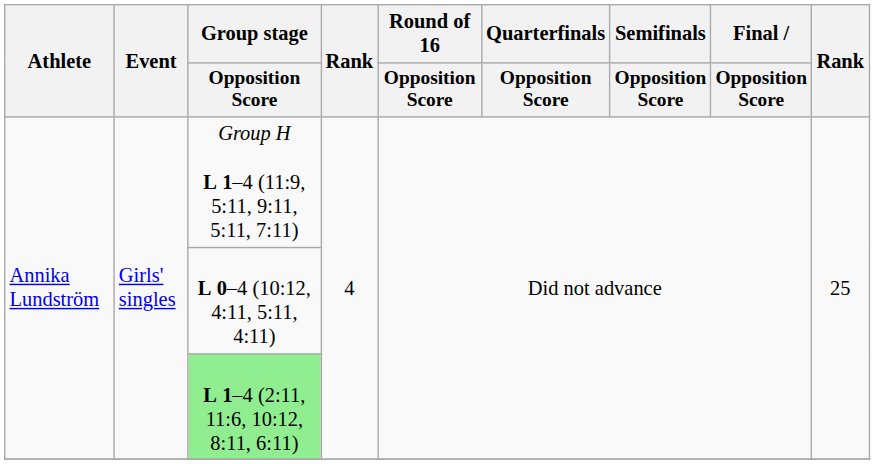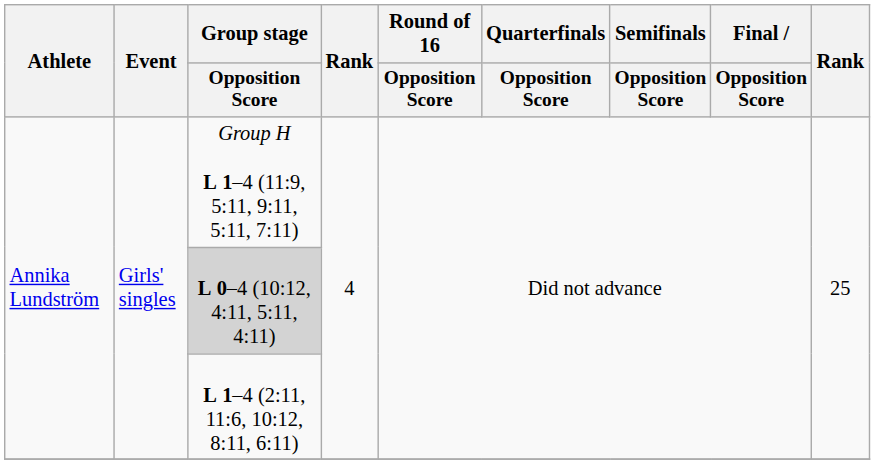(254, 312) no background -> (254, 312) lightgrey background
(254, 418) lightgreen background -> (254, 418) no background
